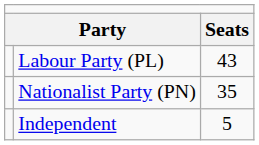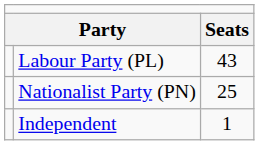(227, 92) 35 -> (227, 92) 25
(227, 123) 5 -> (227, 123) 1
